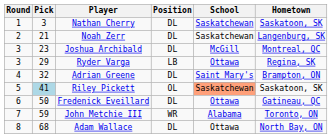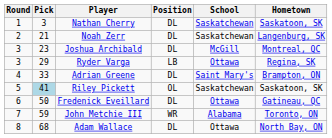(44, 76) 32 -> (44, 76) 33
(225, 89) lightsalmon background -> (225, 89) no background
